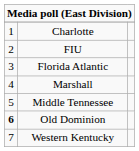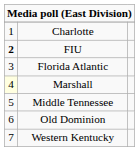(11, 49) normal -> (11, 49) bold
(11, 84) no background -> (11, 84) lightyellow background
(11, 120) bold -> (11, 120) normal
